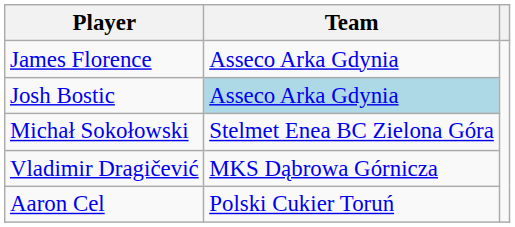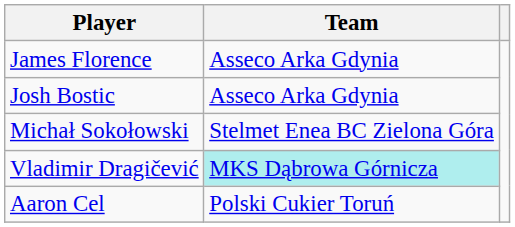(304, 95) lightblue background -> (304, 95) no background
(324, 167) no background -> (324, 167) paleturquoise background
